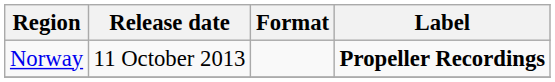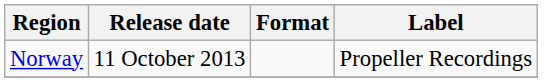(442, 58) bold -> (436, 58) normal
